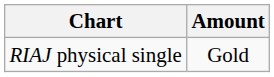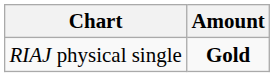(228, 54) normal -> (228, 54) bold
